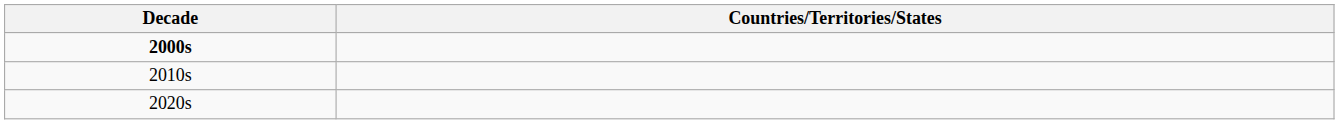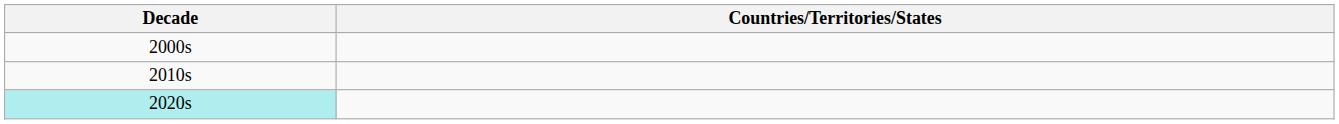(170, 47) bold -> (170, 47) normal
(170, 103) no background -> (170, 103) paleturquoise background
